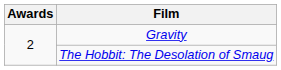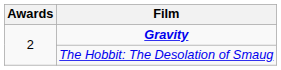(166, 34) normal -> (166, 34) bold
